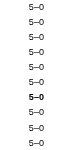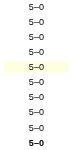(36, 67) no background -> (36, 67) lightyellow background
(36, 97) bold -> (36, 97) normal
(36, 143) normal -> (36, 143) bold
